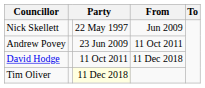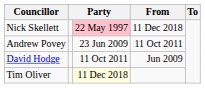(101, 28) no background -> (101, 28) pink background
(165, 28) Jun 2009 -> (158, 28) 11 Dec 2018
(158, 59) 11 Dec 2018 -> (165, 59) Jun 2009
